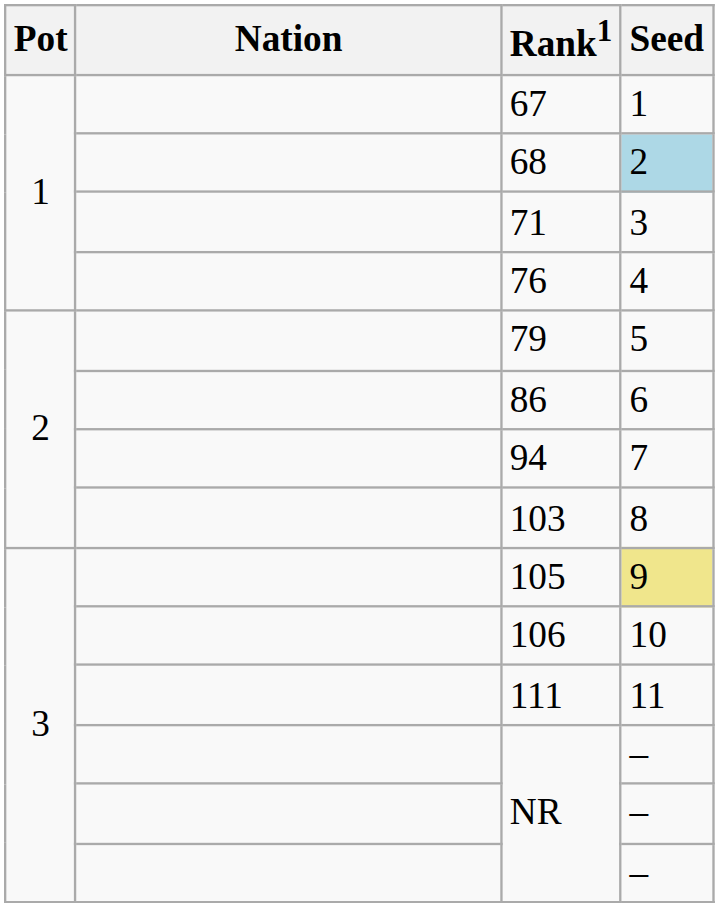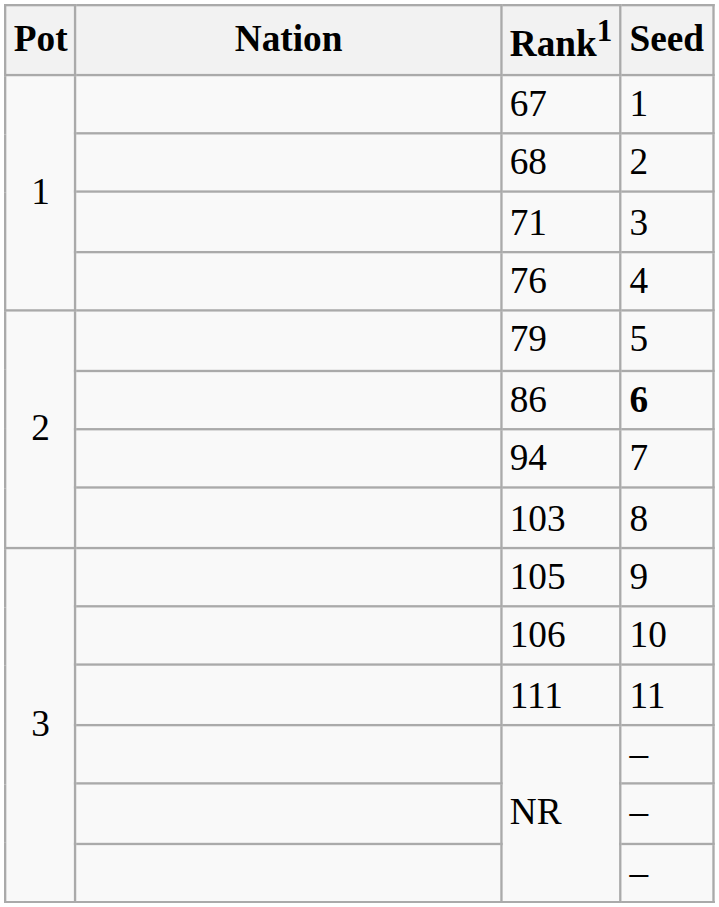(639, 162) lightblue background -> (639, 162) no background
(639, 398) normal -> (639, 398) bold
(639, 576) khaki background -> (639, 576) no background
